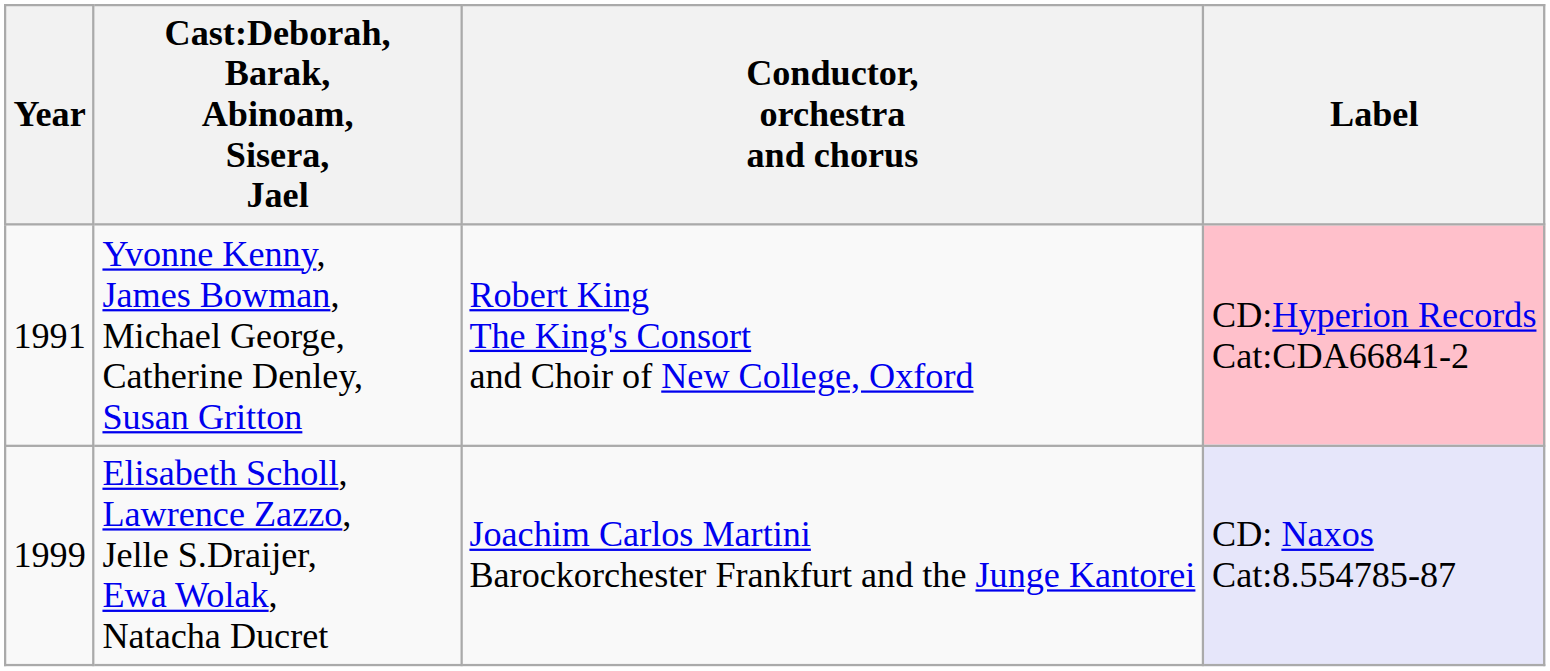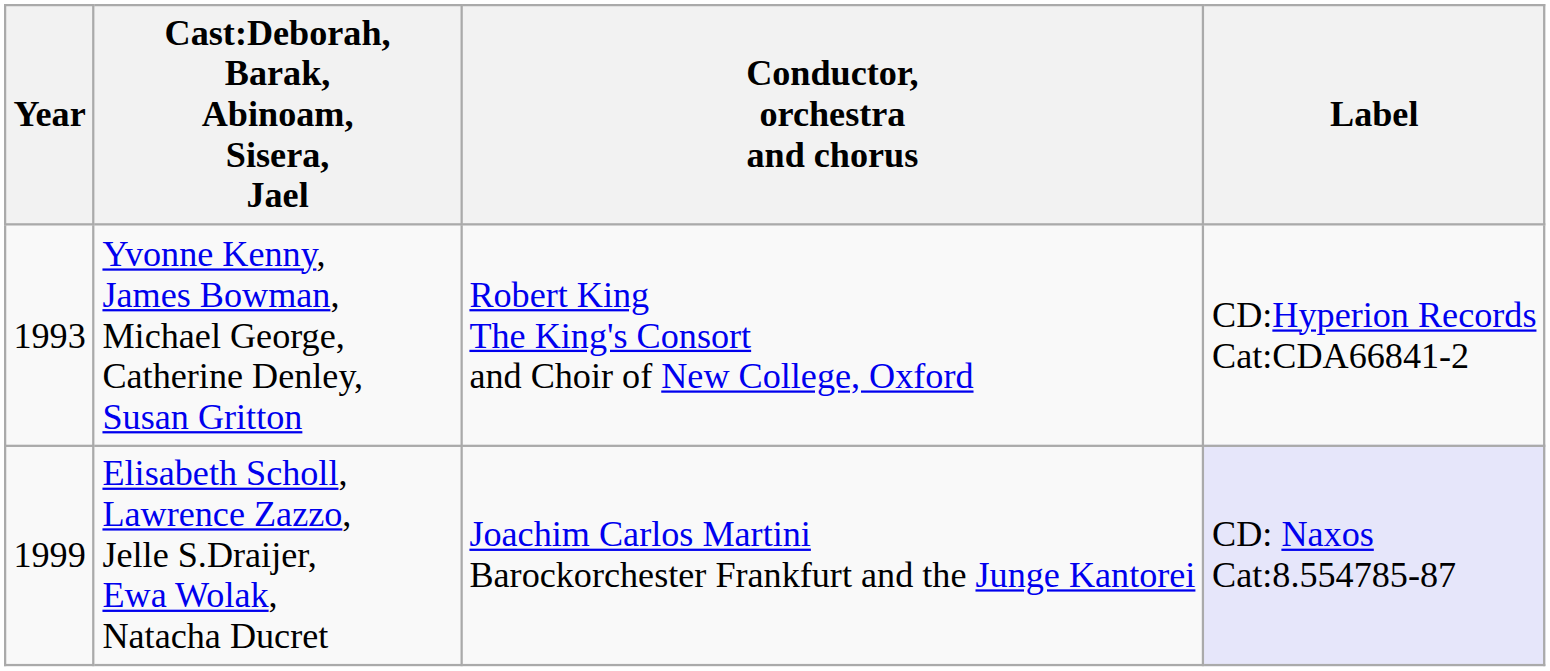(50, 334) 1991 -> (50, 334) 1993
(1374, 334) pink background -> (1374, 334) no background
